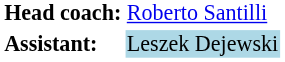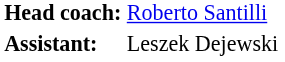(203, 43) lightblue background -> (203, 43) no background
